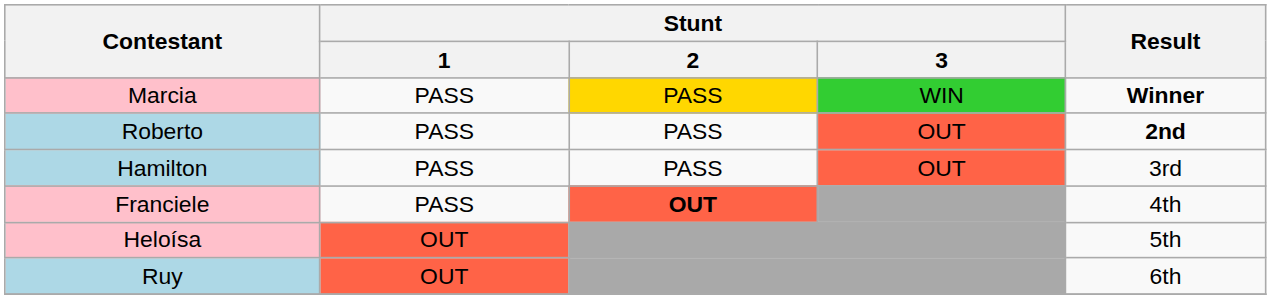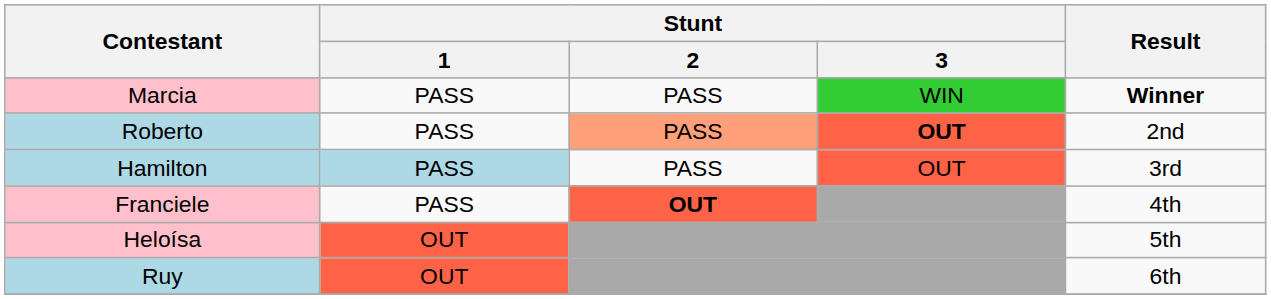(693, 96) gold background -> (693, 96) no background
(693, 132) no background -> (693, 132) lightsalmon background
(942, 132) normal -> (942, 132) bold
(1166, 132) bold -> (1166, 132) normal
(444, 168) no background -> (444, 168) lightblue background
